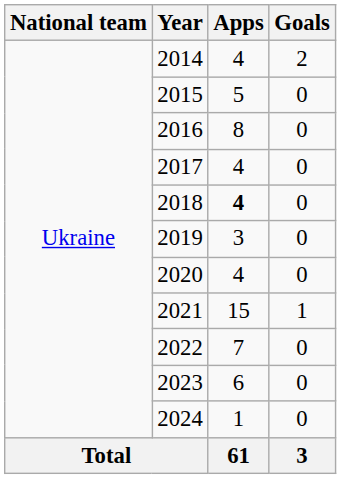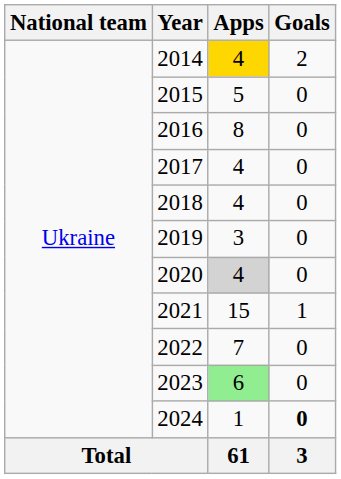(239, 58) no background -> (239, 58) gold background
(239, 202) bold -> (239, 202) normal
(239, 274) no background -> (239, 274) lightgrey background
(239, 382) no background -> (239, 382) lightgreen background
(302, 418) normal -> (302, 418) bold
